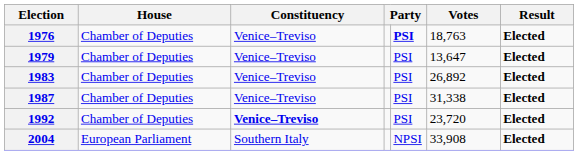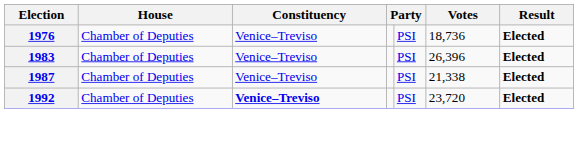(404, 35) bold -> (406, 35) normal
(448, 35) 18,763 -> (447, 35) 18,736
- row: (41, 56)
(448, 77) 26,892 -> (447, 56) 26,396
(448, 98) 31,338 -> (447, 77) 21,338
- row: (41, 139)
